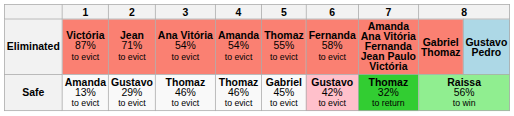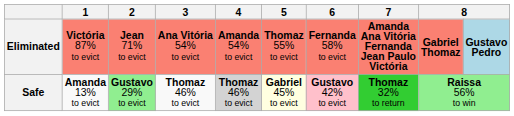(132, 91) no background -> (132, 91) lightgreen background
(239, 91) no background -> (239, 91) lightgrey background
(284, 91) no background -> (284, 91) lightyellow background
